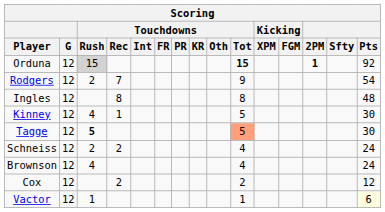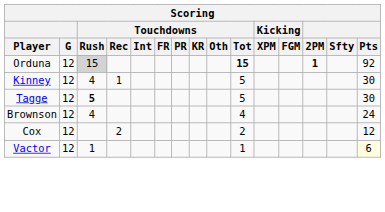- row: (32, 81)
- row: (32, 98)
(242, 132) lightsalmon background -> (242, 98) no background
- row: (32, 148)
